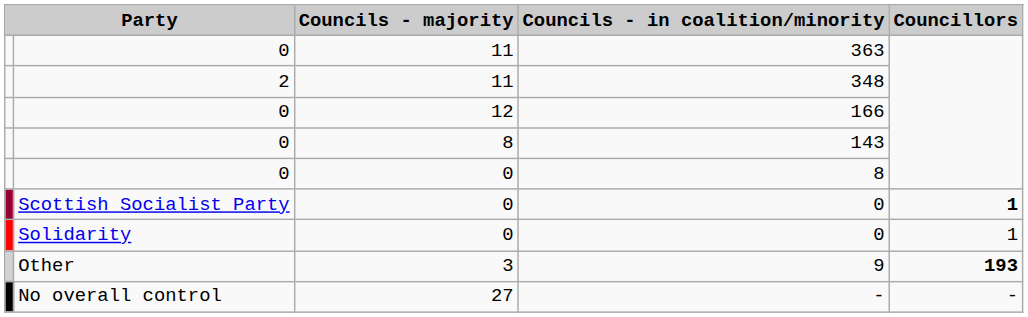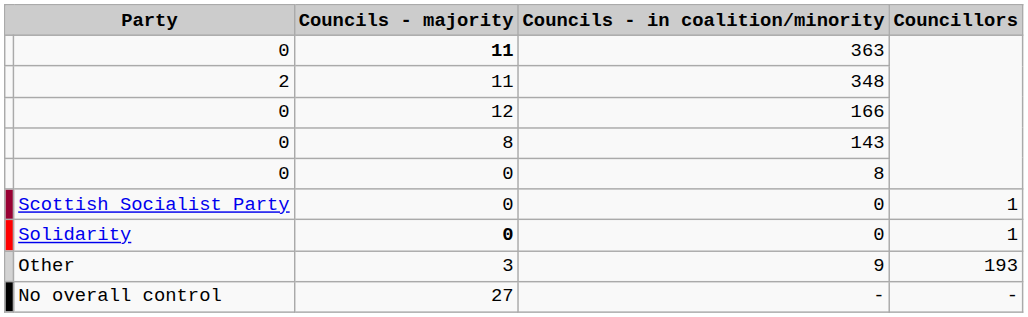(502, 51) normal -> (502, 51) bold
(1012, 204) bold -> (1012, 204) normal
(508, 235) normal -> (508, 235) bold
(1001, 266) bold -> (1001, 266) normal
